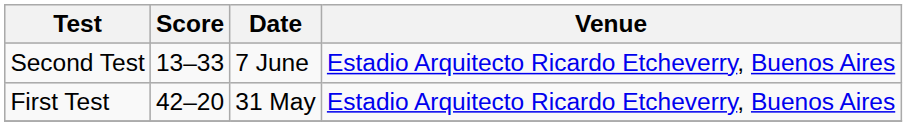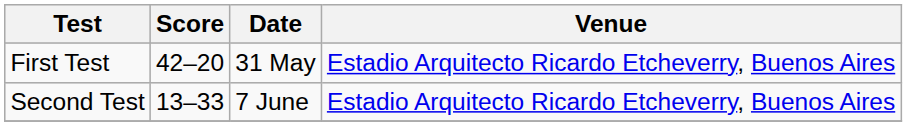rows swapped: (60, 101) <-> (78, 62)
